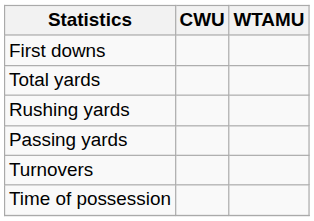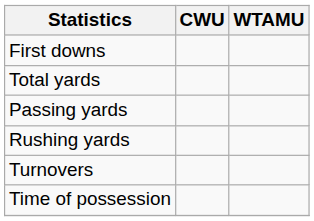rows swapped: (69, 110) <-> (68, 140)
